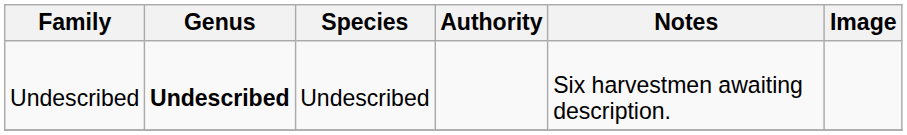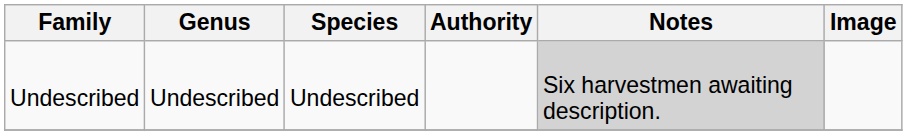(220, 98) bold -> (215, 98) normal
(678, 98) no background -> (668, 98) lightgrey background
